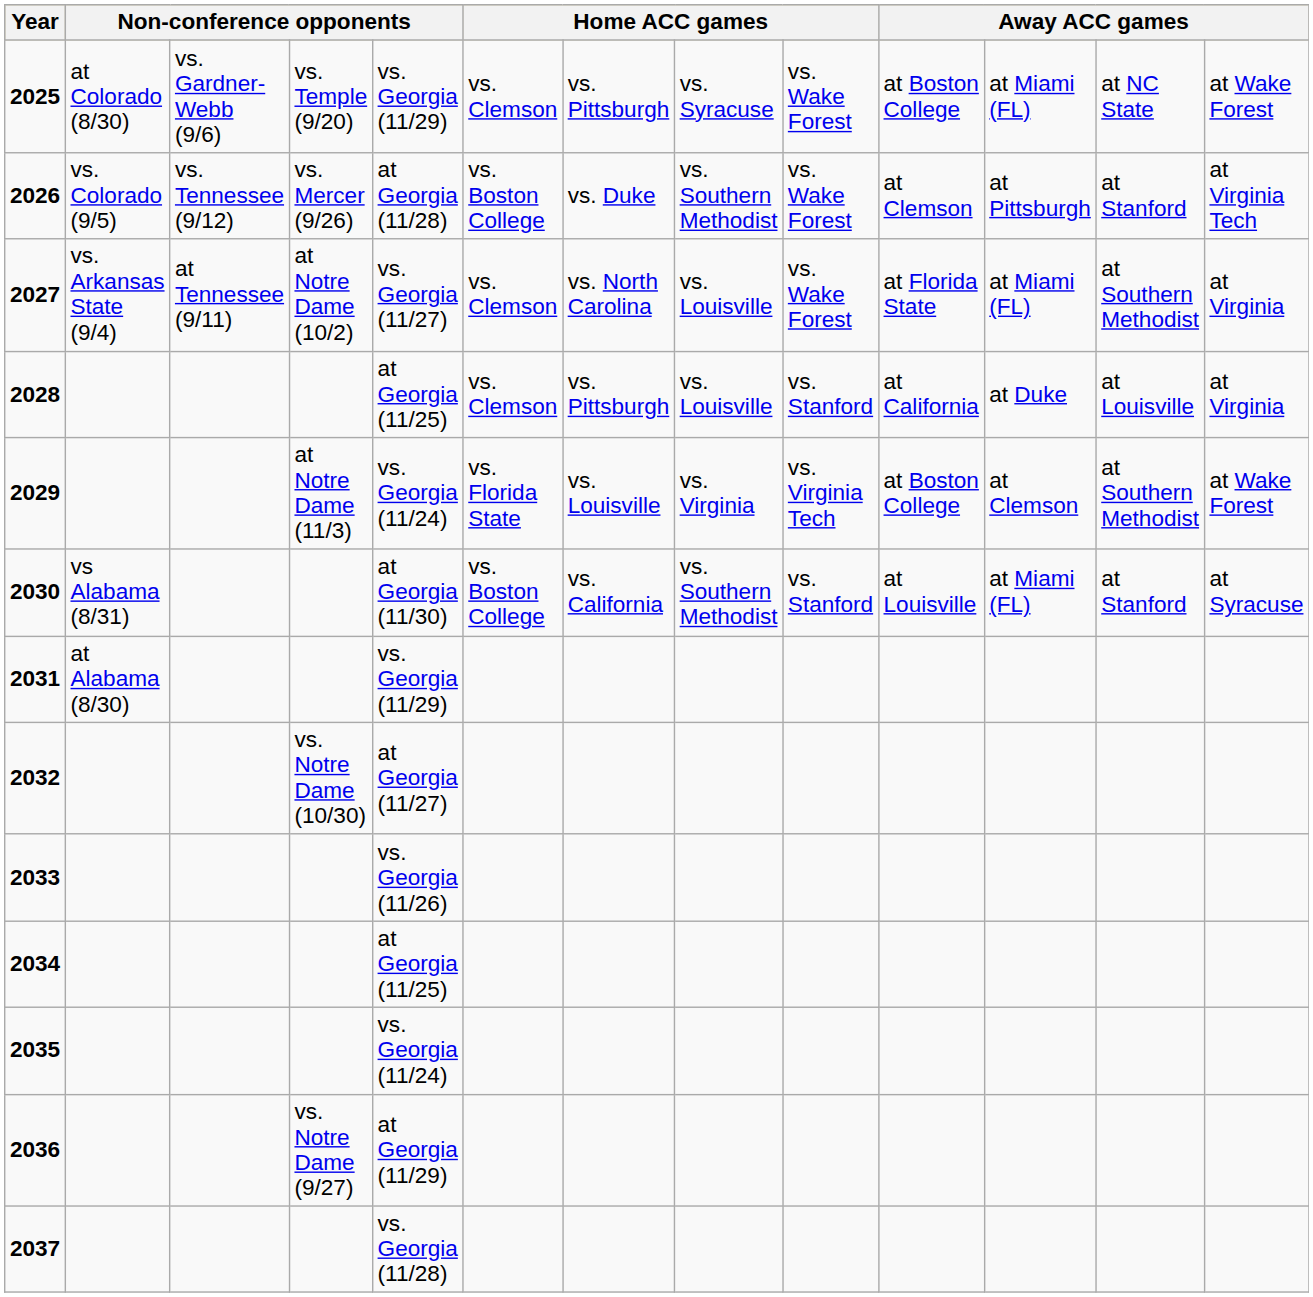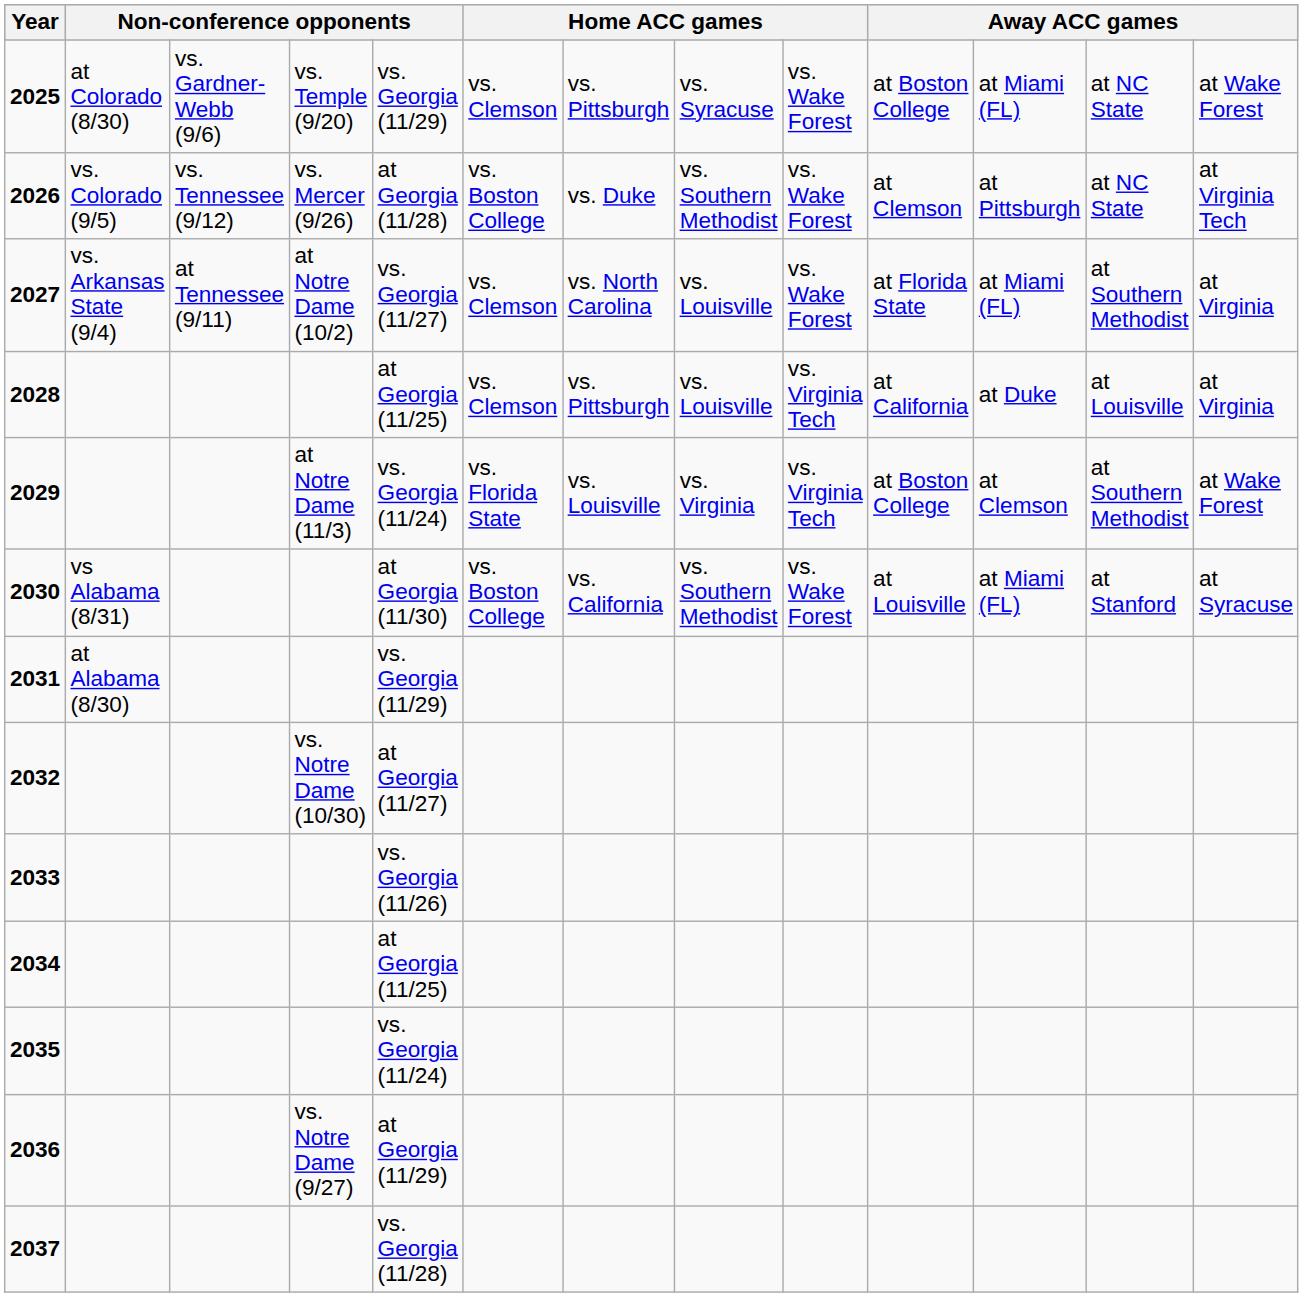(1144, 195) at Stanford -> (1120, 195) at NC State
(830, 393) vs. Stanford -> (825, 393) vs. Virginia Tech
(830, 592) vs. Stanford -> (820, 592) vs. Wake Forest
